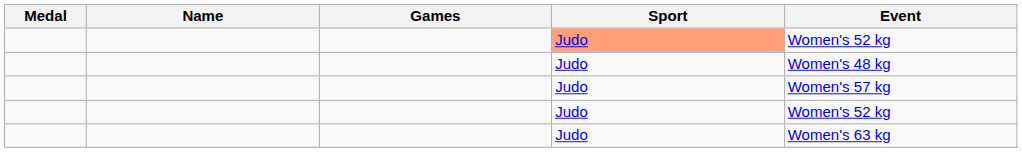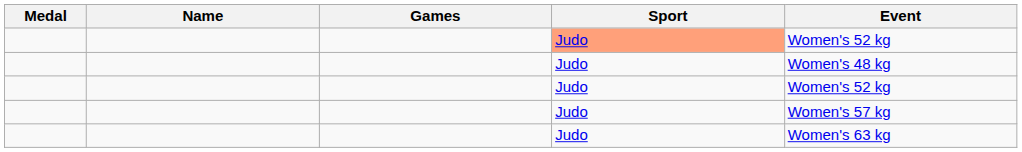(839, 87) Women's 57 kg -> (839, 87) Women's 52 kg
(839, 111) Women's 52 kg -> (839, 111) Women's 57 kg
